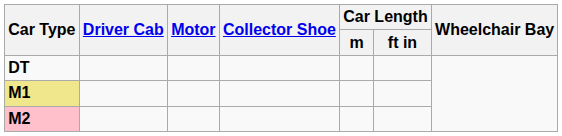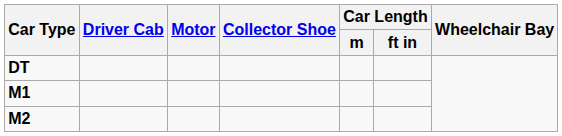(19, 93) khaki background -> (19, 93) no background
(19, 118) pink background -> (19, 118) no background
